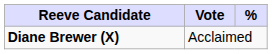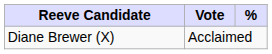(63, 37) bold -> (61, 37) normal
